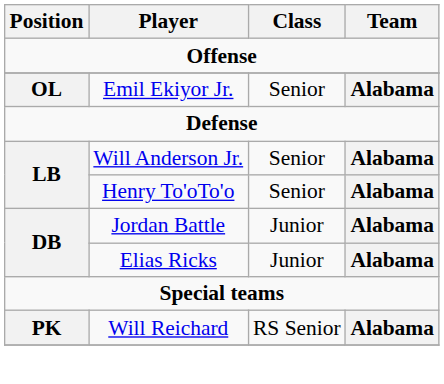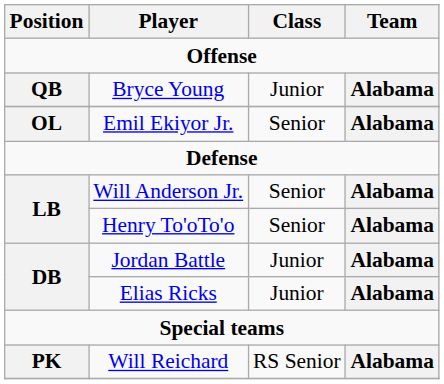+ row: (168, 89)
